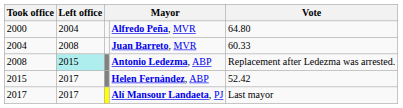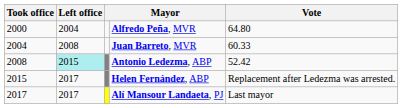(312, 62) Replacement after Ledezma was arrested. -> (239, 62) 52.42
(239, 79) 52.42 -> (312, 79) Replacement after Ledezma was arrested.
